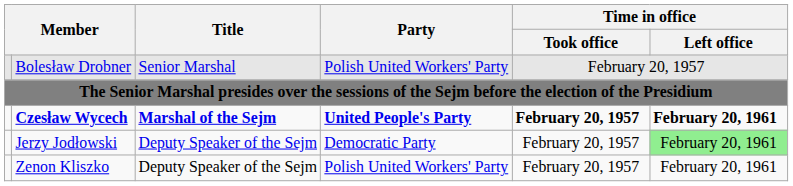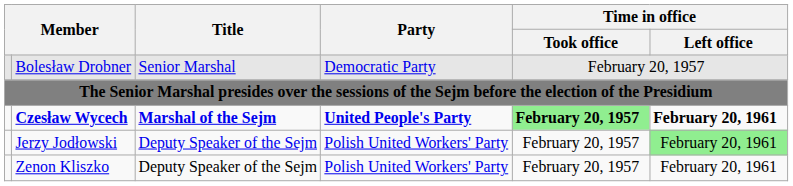(416, 67) Polish United Workers' Party -> (380, 67) Democratic Party
(577, 117) no background -> (577, 117) lightgreen background
(380, 142) Democratic Party -> (416, 142) Polish United Workers' Party
